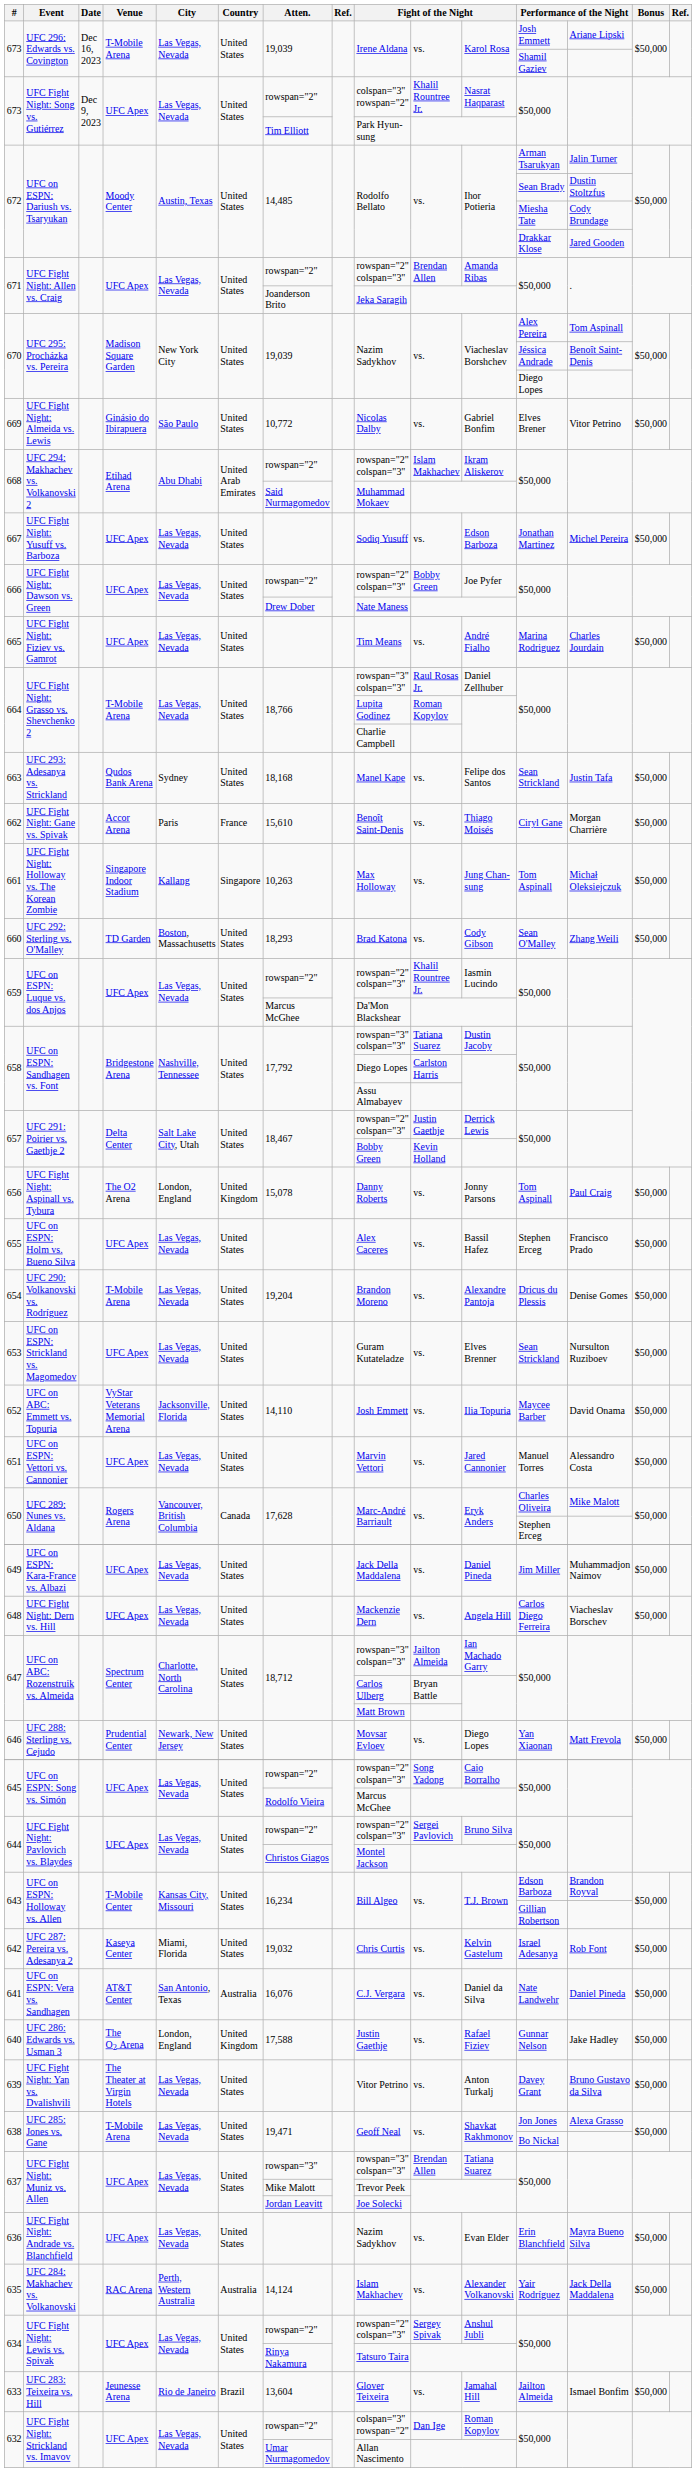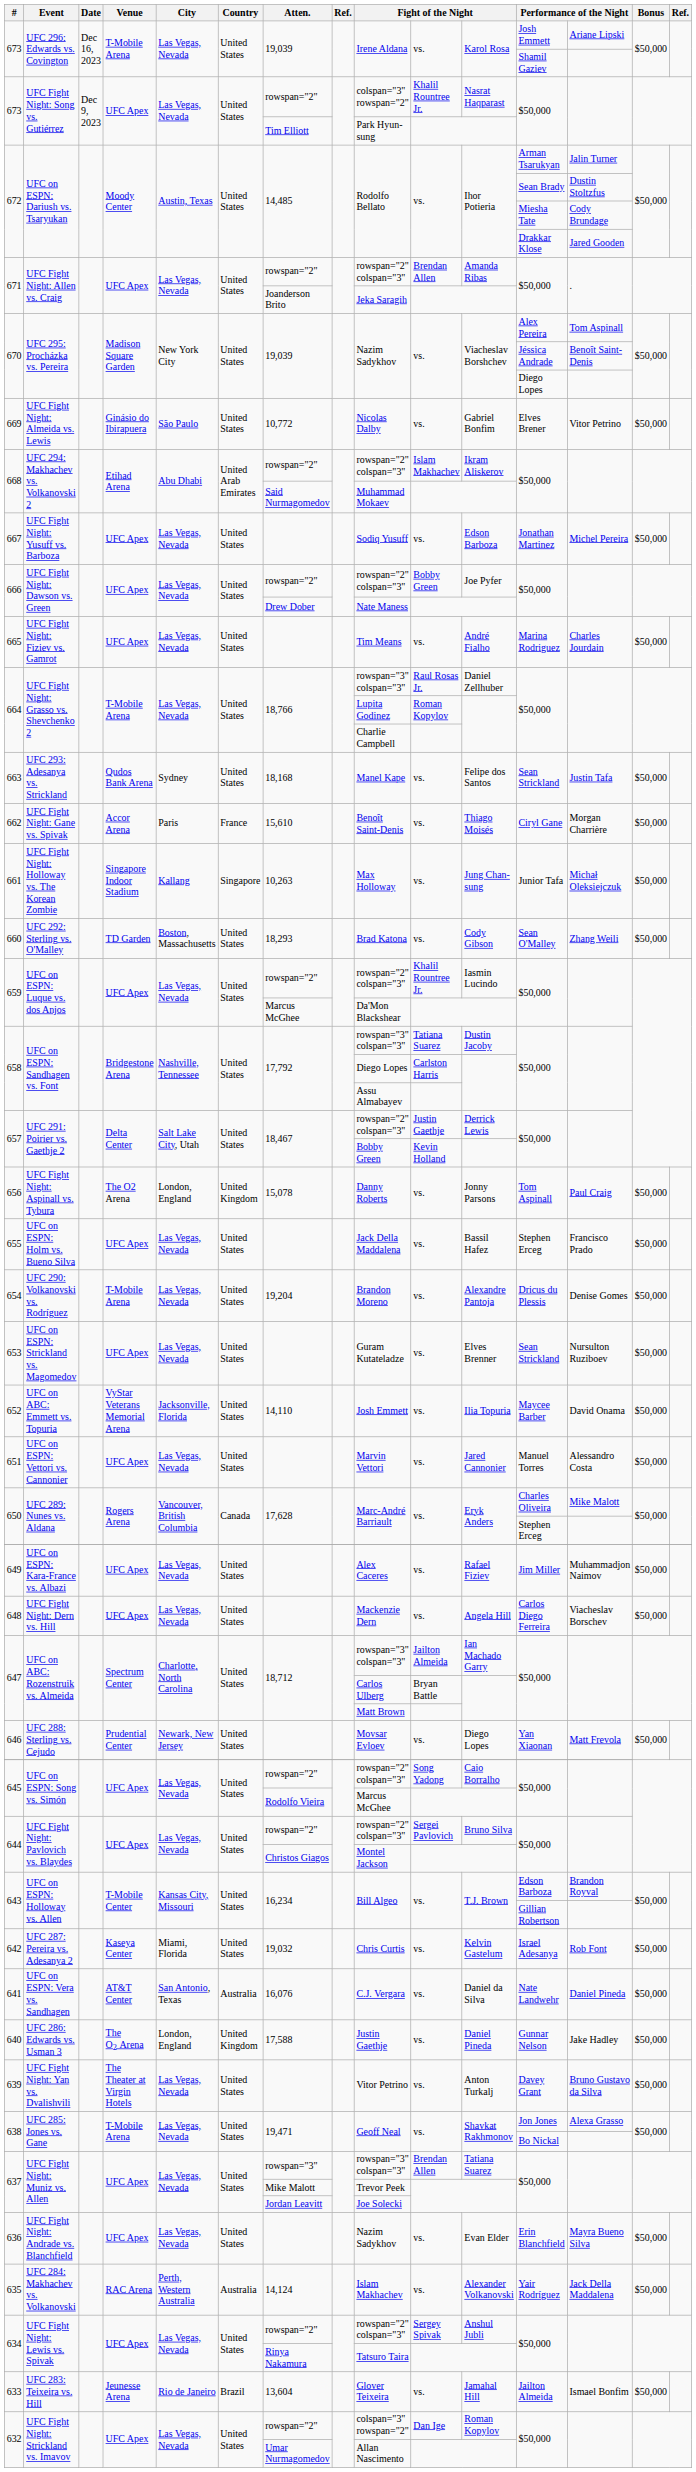(535, 881) Tom Aspinall -> (541, 881) Junior Tafa
(372, 1244) Alex Caceres -> (378, 1244) Jack Della Maddalena
(378, 1570) Jack Della Maddalena -> (372, 1570) Alex Caceres
(478, 1570) Daniel Pineda -> (477, 1570) Rafael Fiziev
(477, 2040) Rafael Fiziev -> (478, 2040) Daniel Pineda
